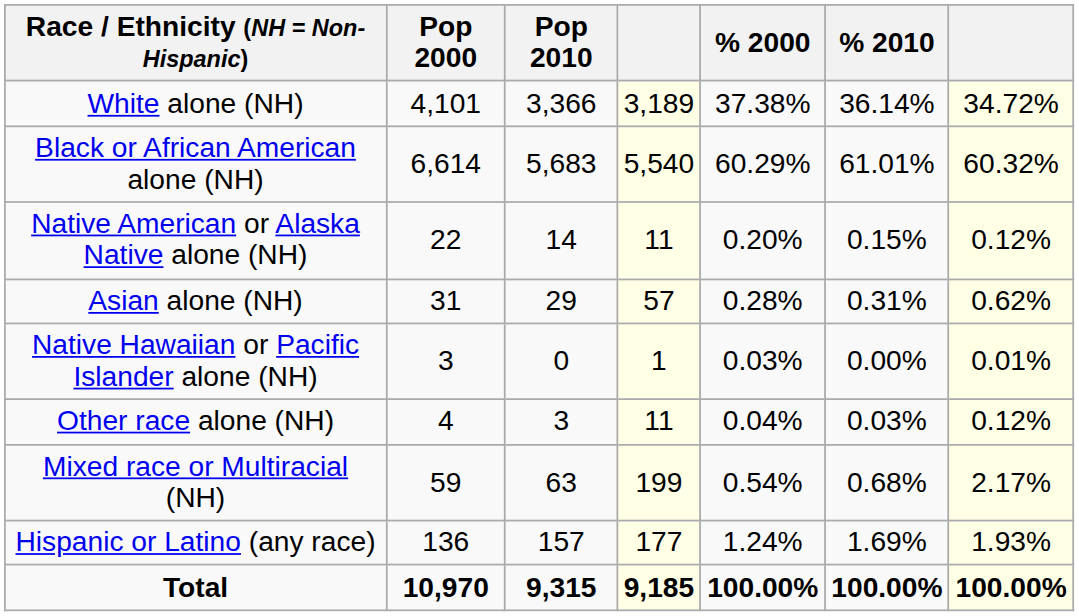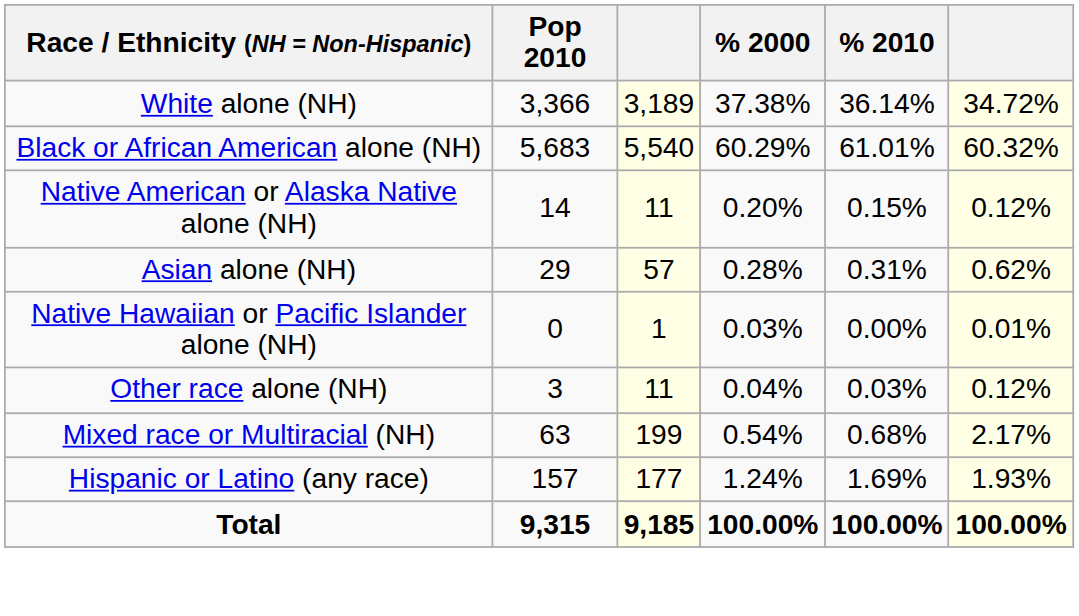- column: (446, 42)
